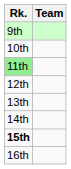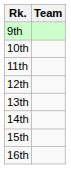(17, 66) lightgreen background -> (17, 66) no background
(18, 137) bold -> (18, 137) normal
